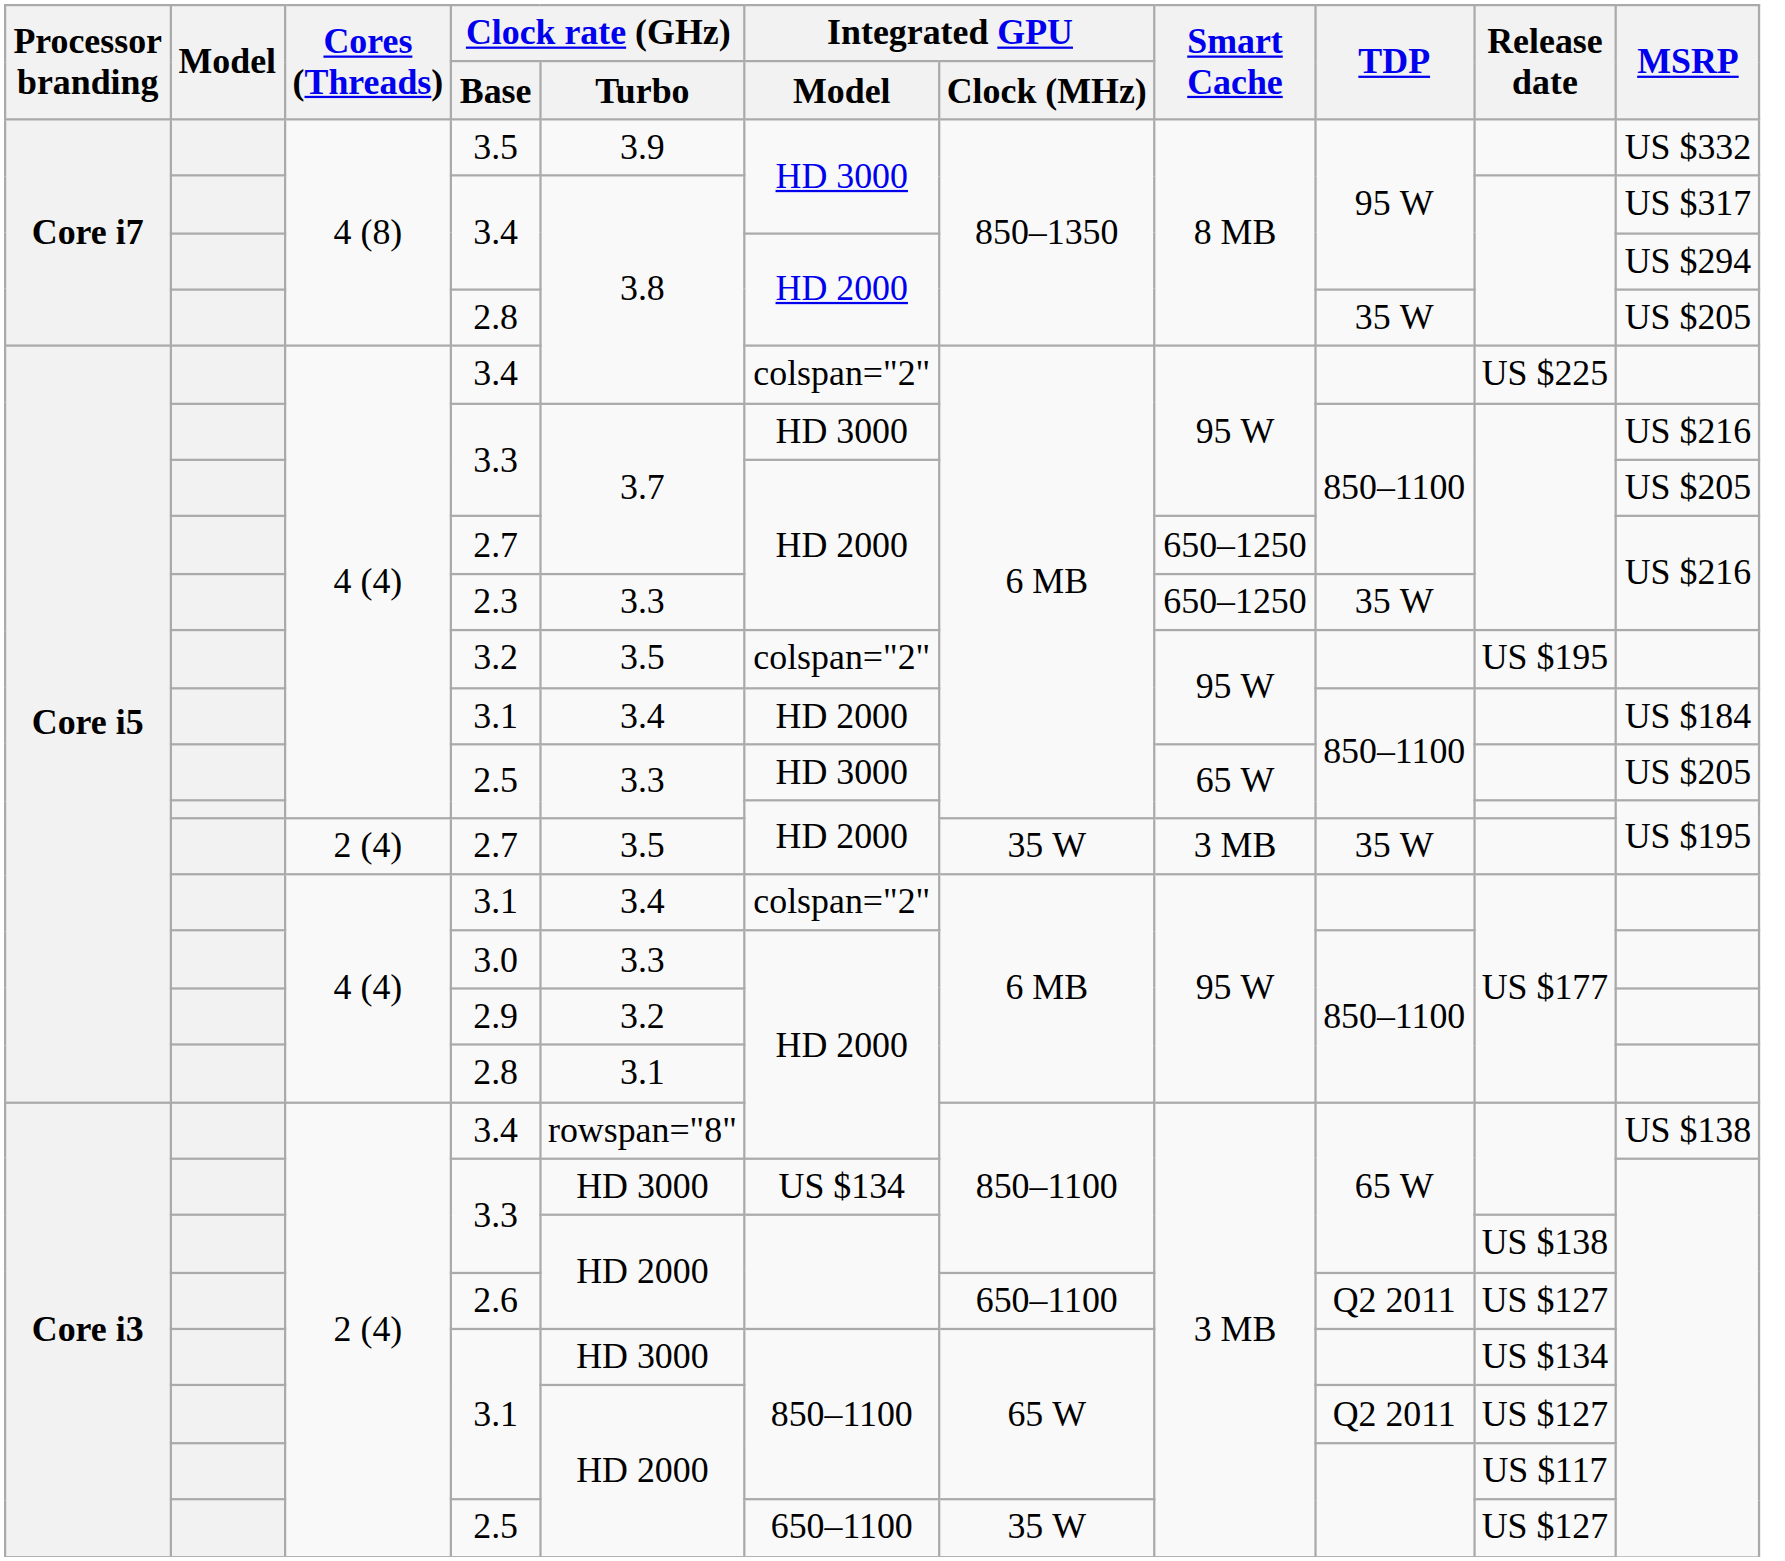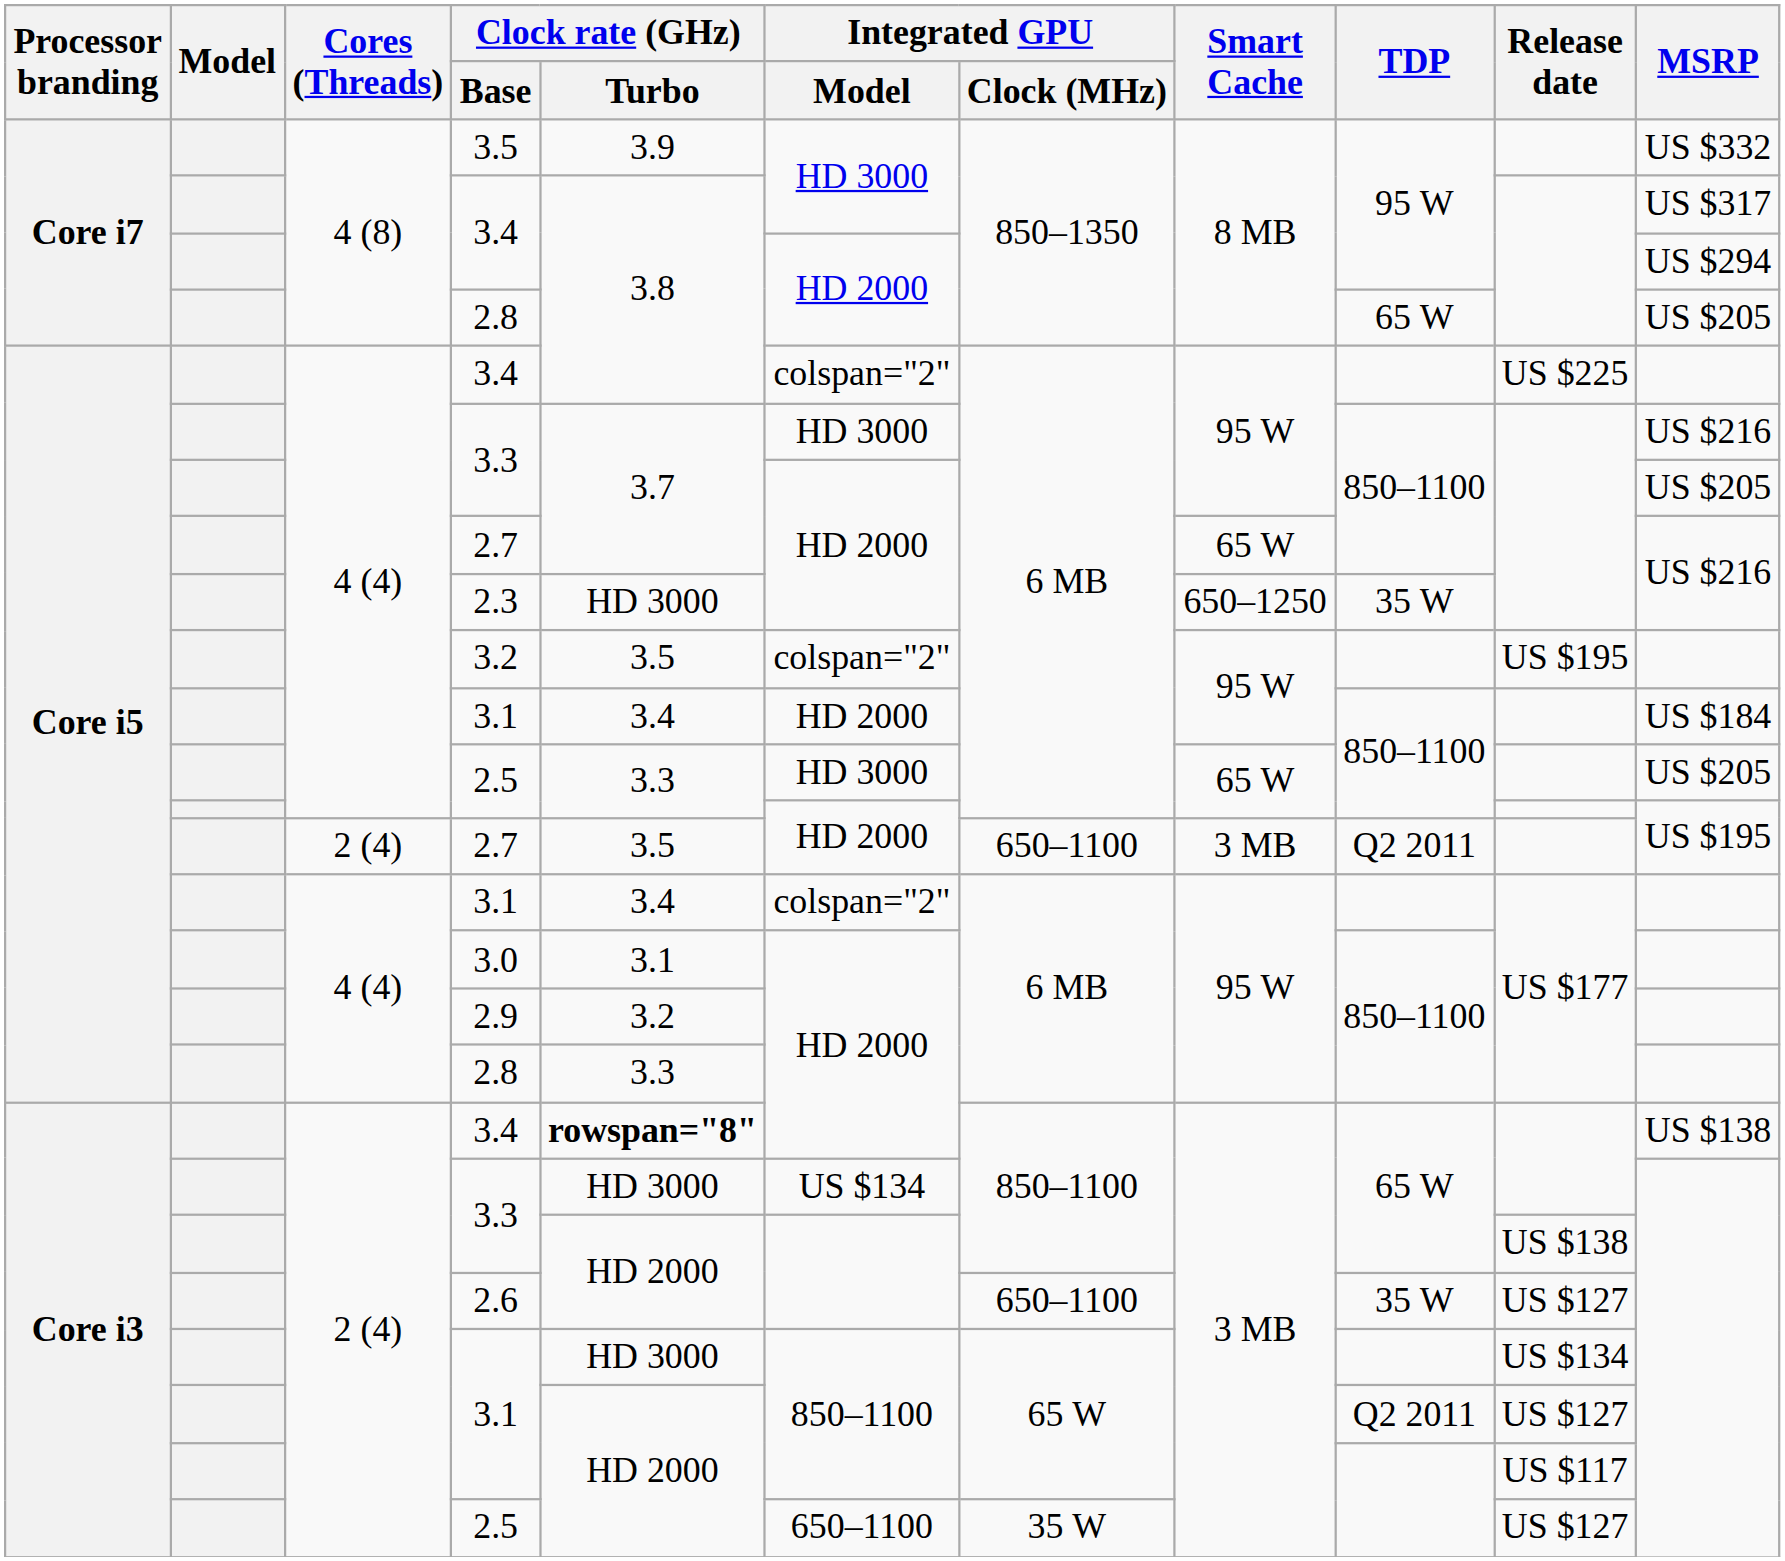(1394, 317) 35 W -> (1414, 317) 65 W
(1235, 544) 650–1250 -> (1255, 544) 65 W
(642, 601) 3.3 -> (652, 601) HD 3000
(1047, 845) 35 W -> (1067, 845) 650–1100
(1394, 845) 35 W -> (1414, 845) Q2 2011
(642, 958) 3.3 -> (652, 958) 3.1
(642, 1072) 3.1 -> (652, 1072) 3.3
(642, 1129) normal -> (652, 1129) bold
(1394, 1299) Q2 2011 -> (1414, 1299) 35 W
